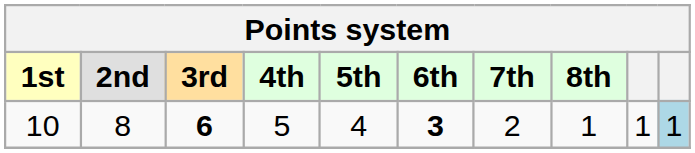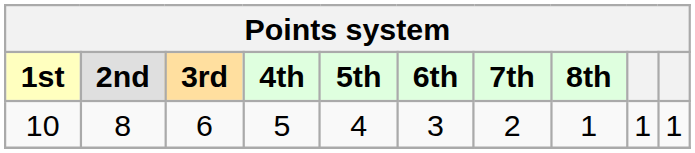(204, 124) bold -> (204, 124) normal
(435, 124) bold -> (435, 124) normal
(674, 124) lightblue background -> (674, 124) no background
